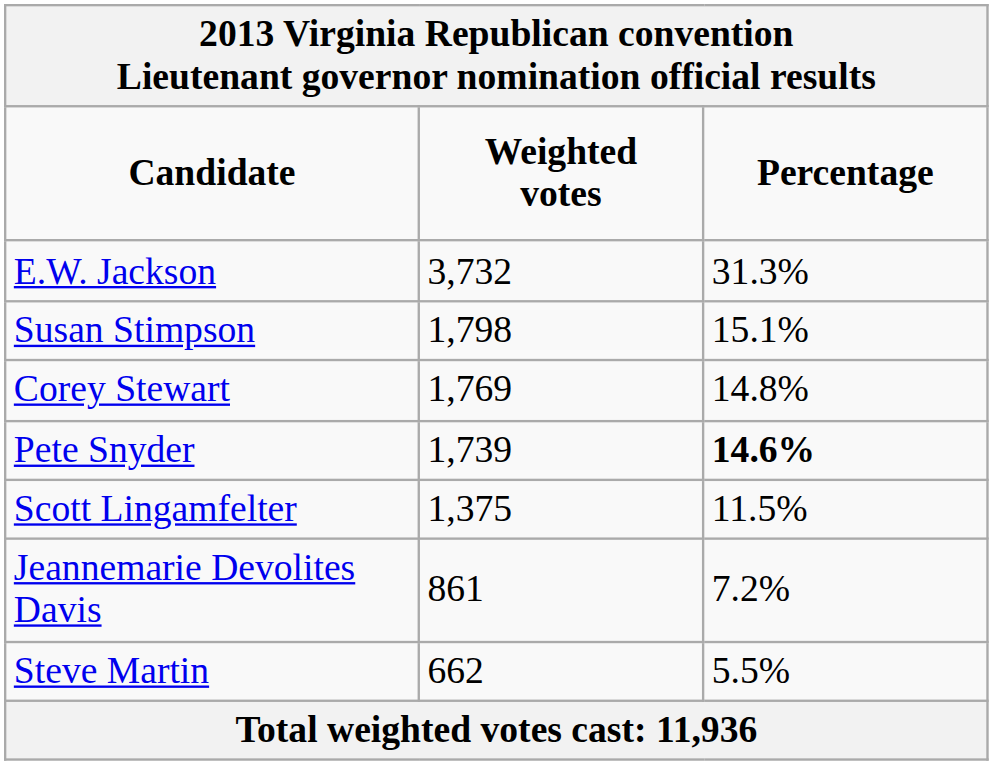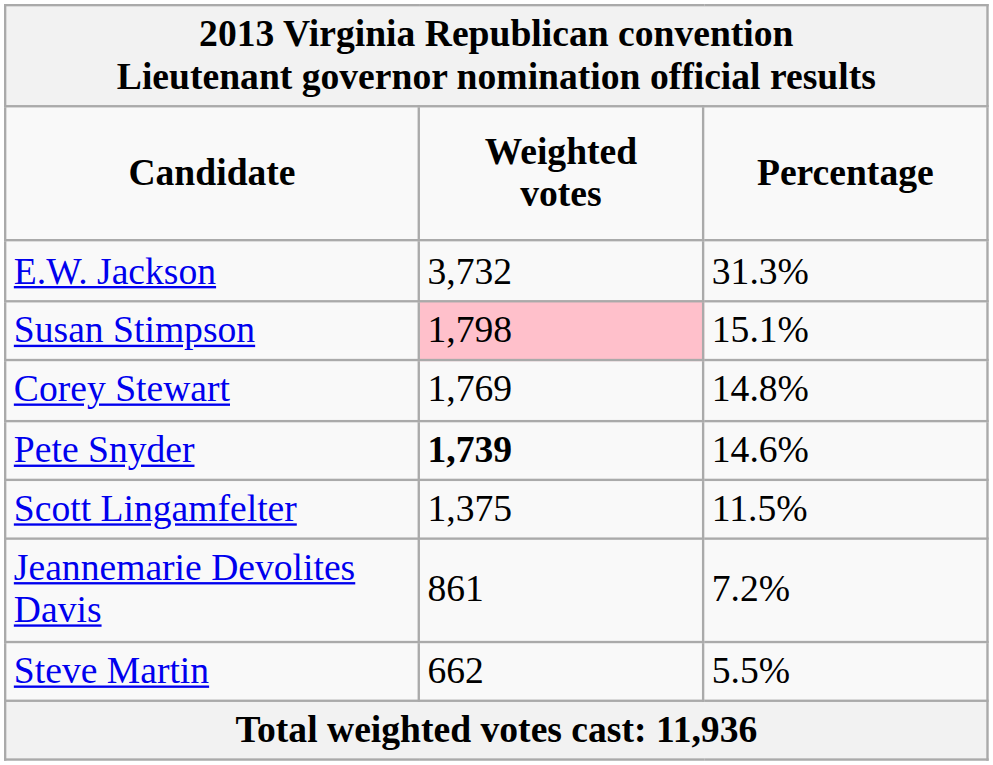(470, 329) no background -> (470, 329) pink background
(470, 449) normal -> (470, 449) bold
(763, 449) bold -> (760, 449) normal
